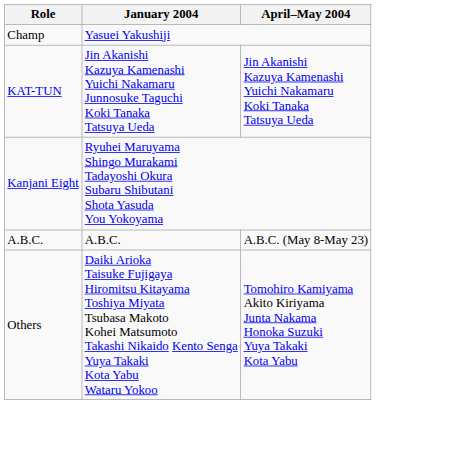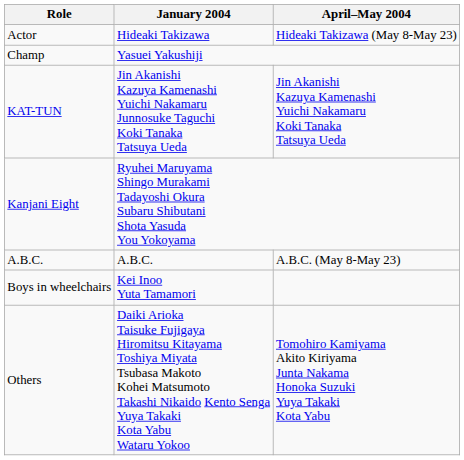+ row: (22, 34)
+ row: (59, 287)
